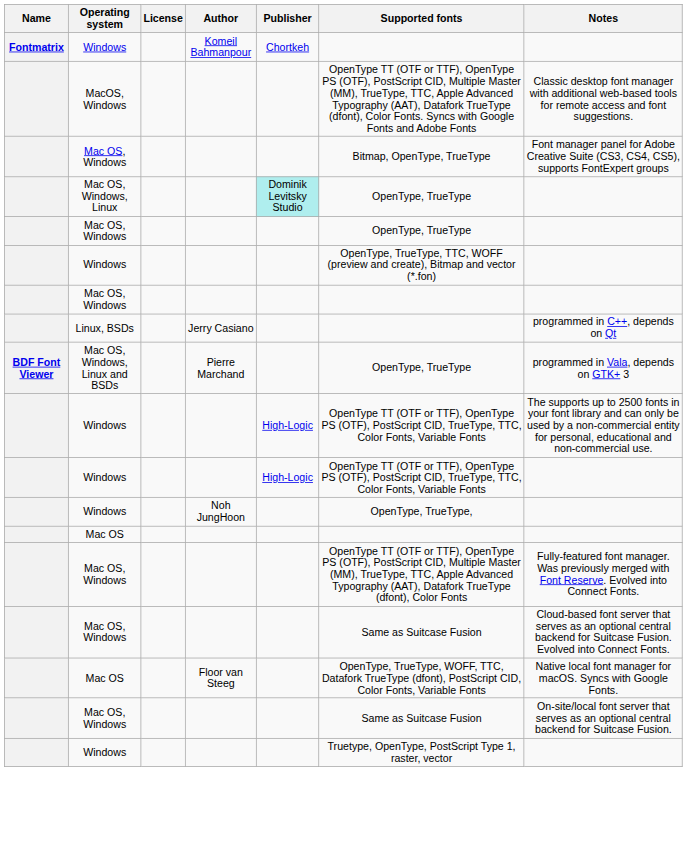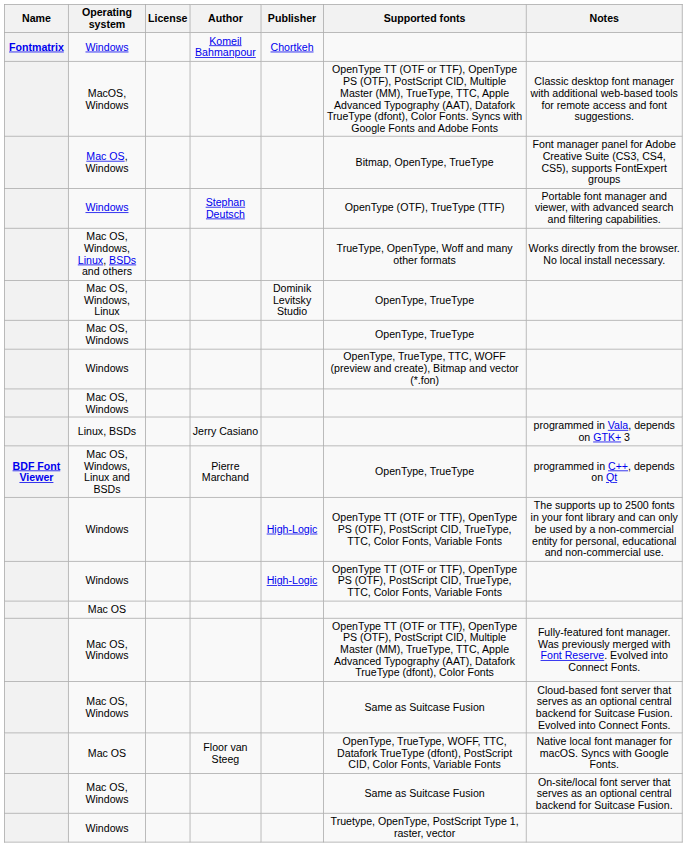+ row: (107, 208)
+ row: (107, 254)
(288, 196) paleturquoise background -> (292, 300) no background
(603, 327) programmed in C++, depends on Qt -> (604, 431) programmed in Vala, depends on GTK+ 3
(603, 368) programmed in Vala, depends on GTK+ 3 -> (604, 471) programmed in C++, depends on Qt
- row: (105, 511)
